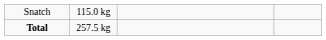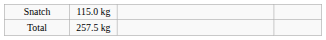(37, 27) bold -> (37, 27) normal
